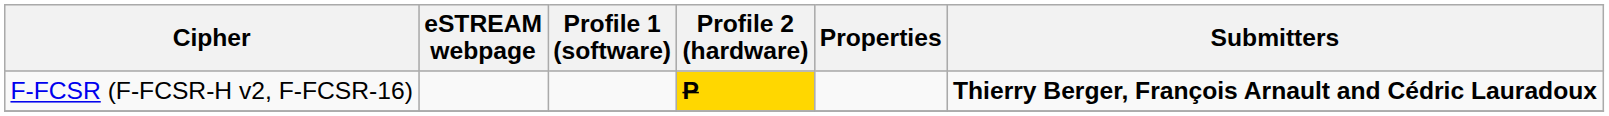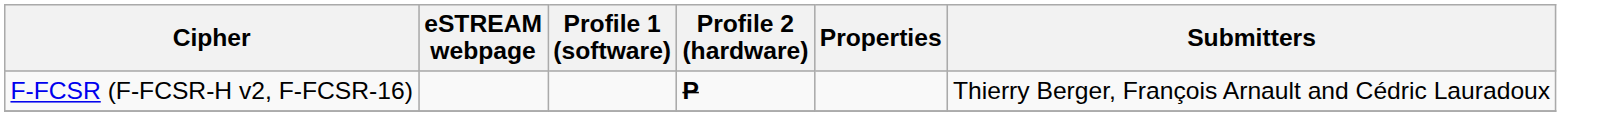(691, 90) gold background -> (691, 90) no background
(1275, 90) bold -> (1252, 90) normal
